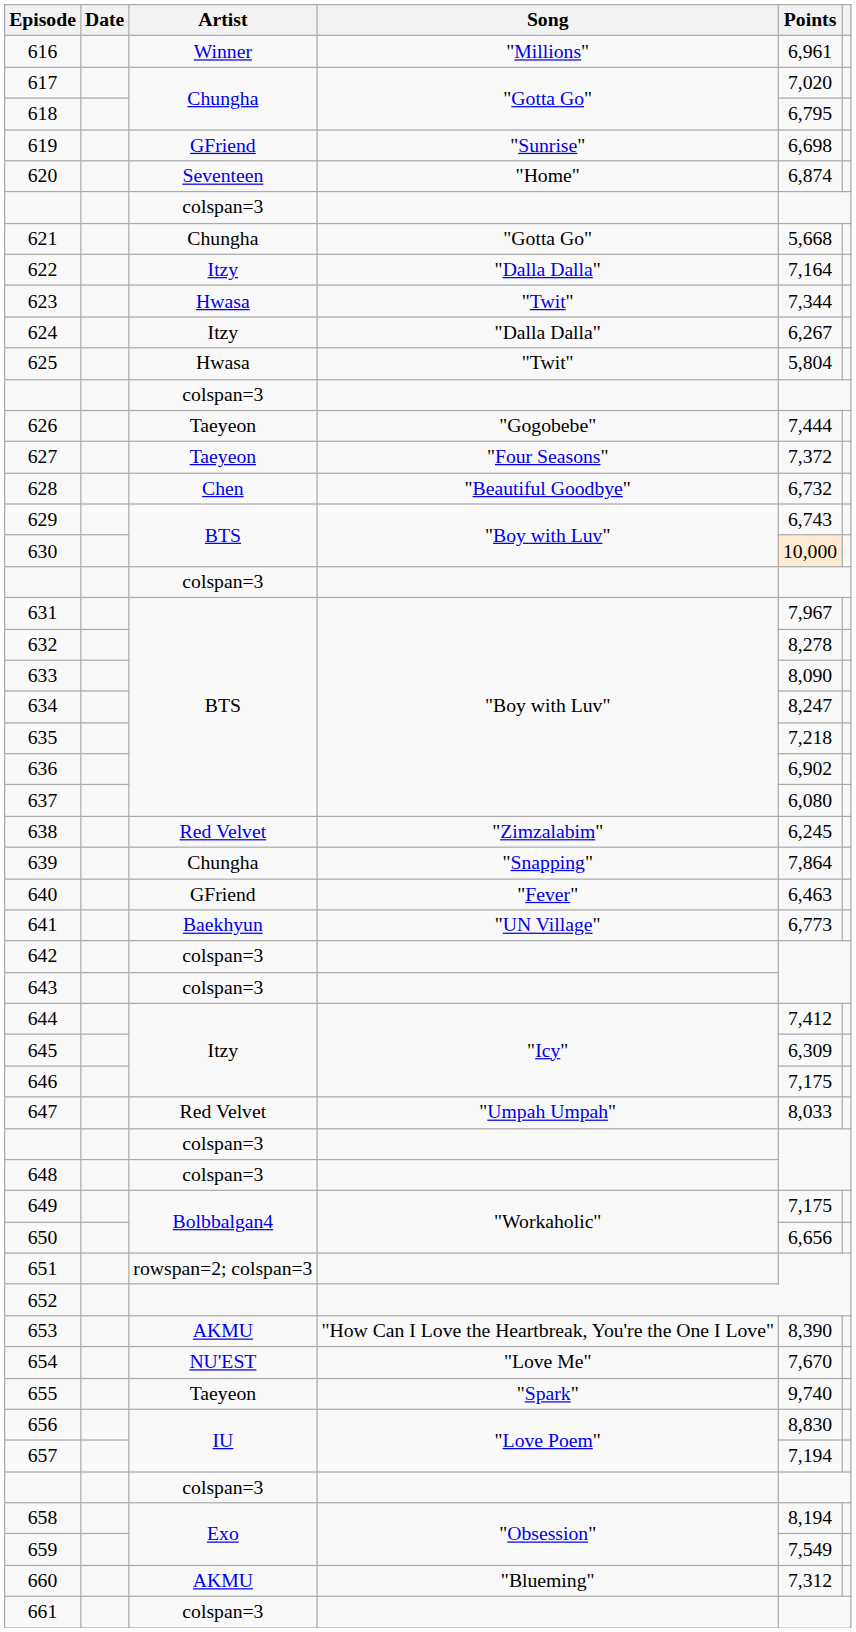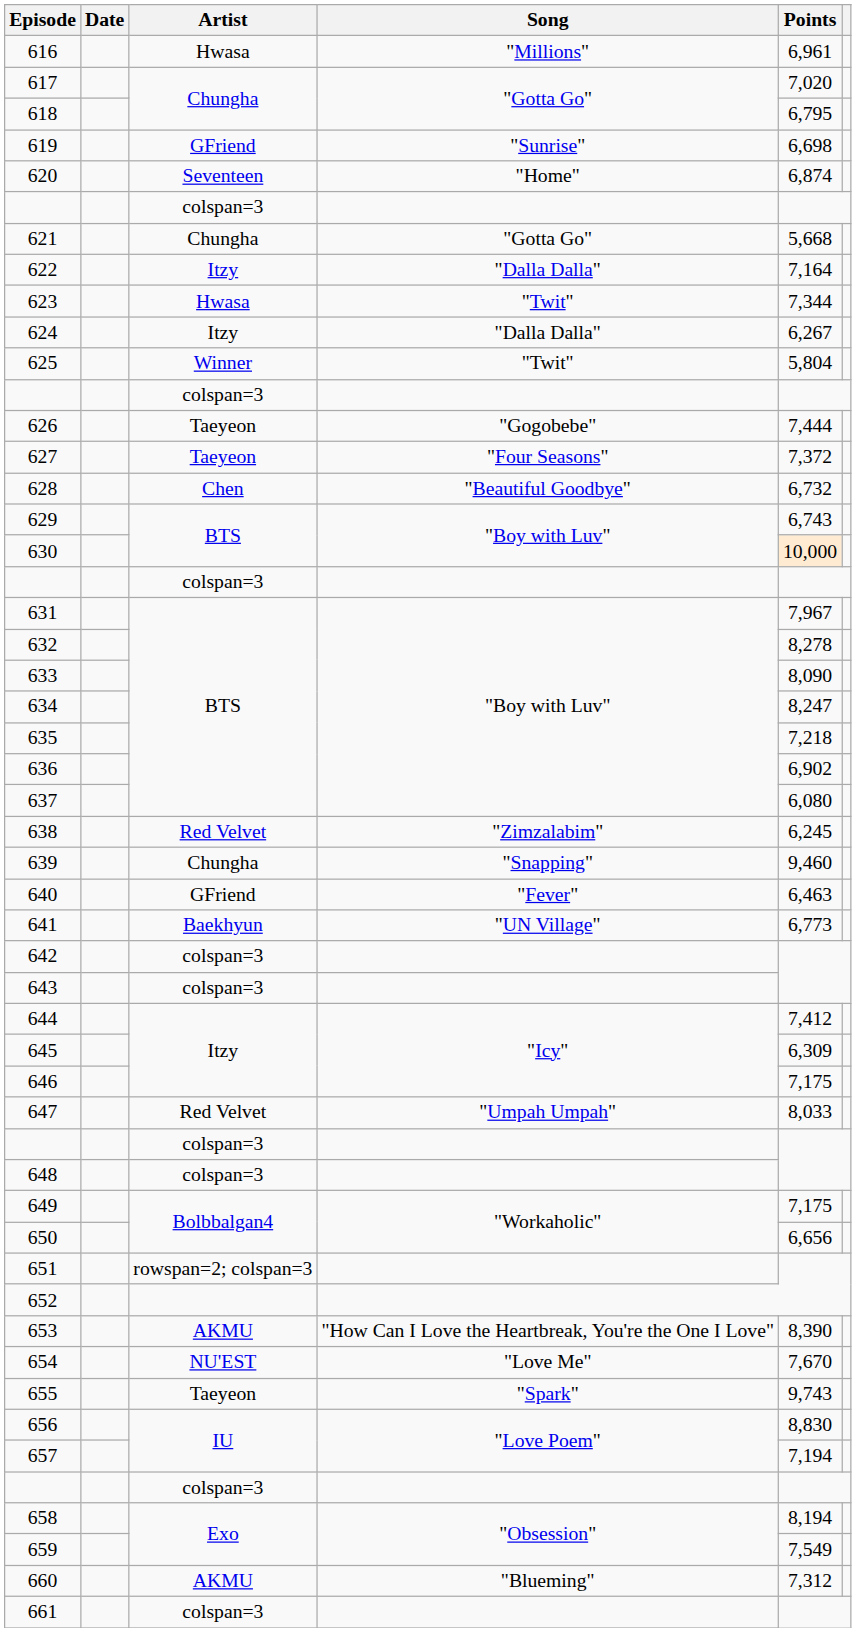(223, 51) Winner -> (223, 51) Hwasa
(223, 363) Hwasa -> (223, 363) Winner
(810, 862) 7,864 -> (810, 862) 9,460
(810, 1393) 9,740 -> (810, 1393) 9,743
